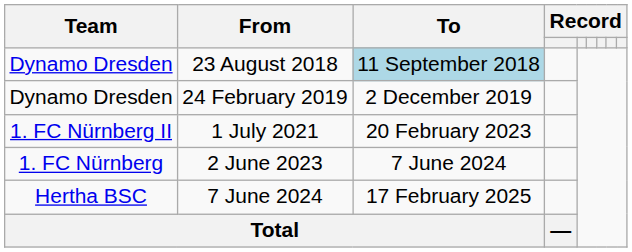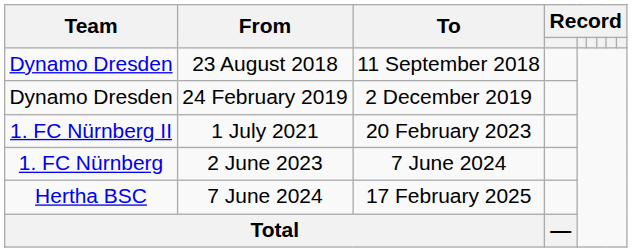(449, 64) lightblue background -> (449, 64) no background
